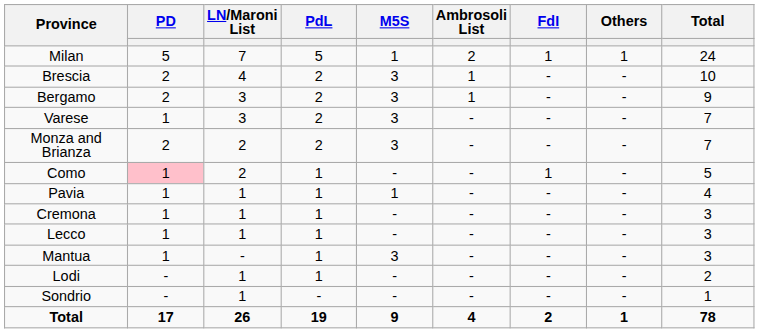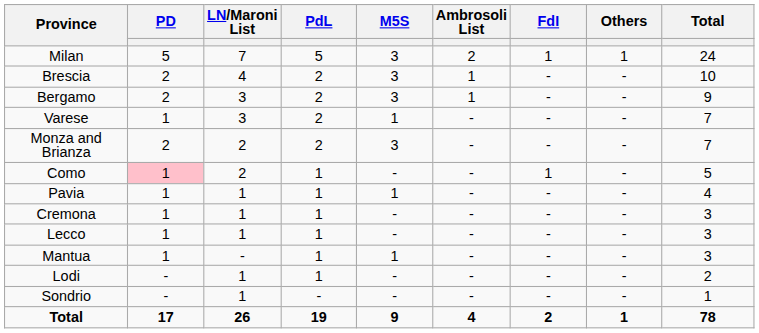(395, 56) 1 -> (395, 56) 3
(395, 117) 3 -> (395, 117) 1
(395, 255) 3 -> (395, 255) 1
